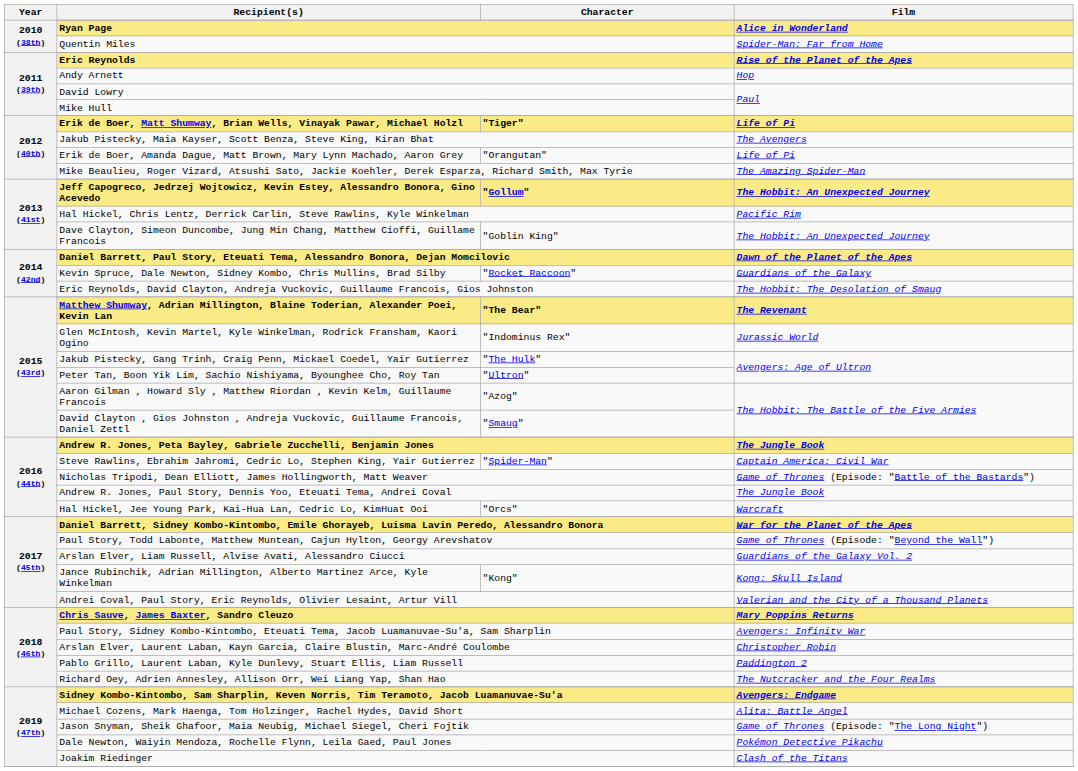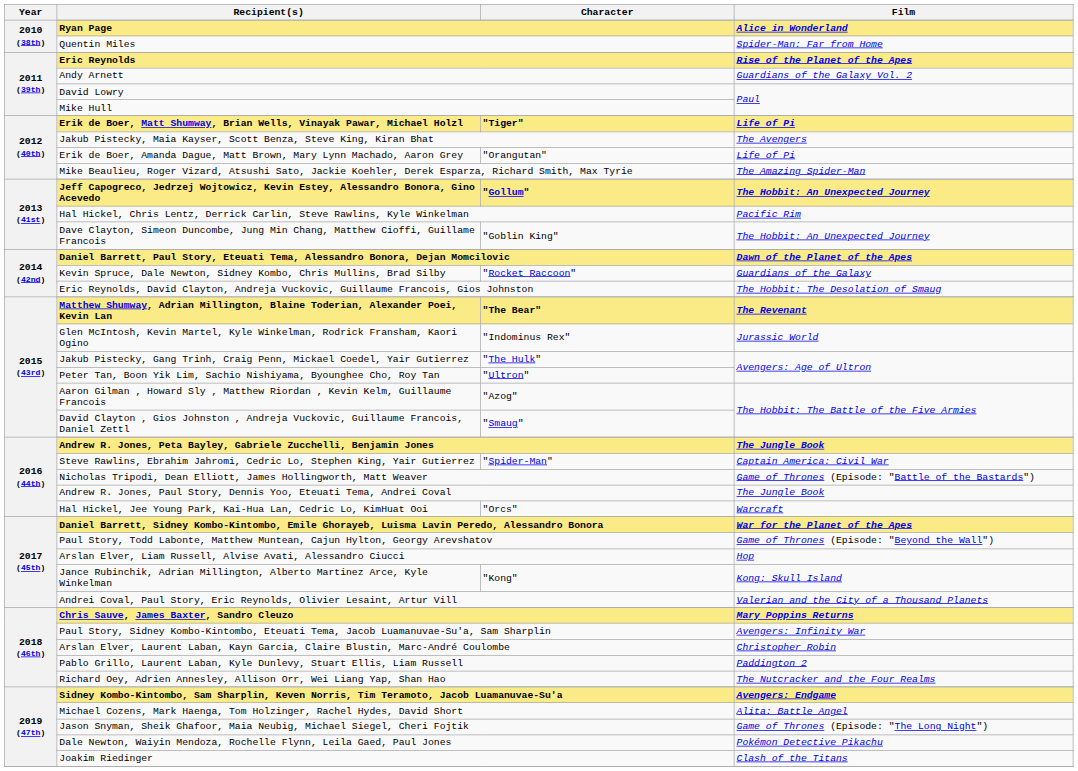(745, 76) Hop -> (824, 76) Guardians of the Galaxy Vol. 2
(824, 557) Guardians of the Galaxy Vol. 2 -> (745, 557) Hop
